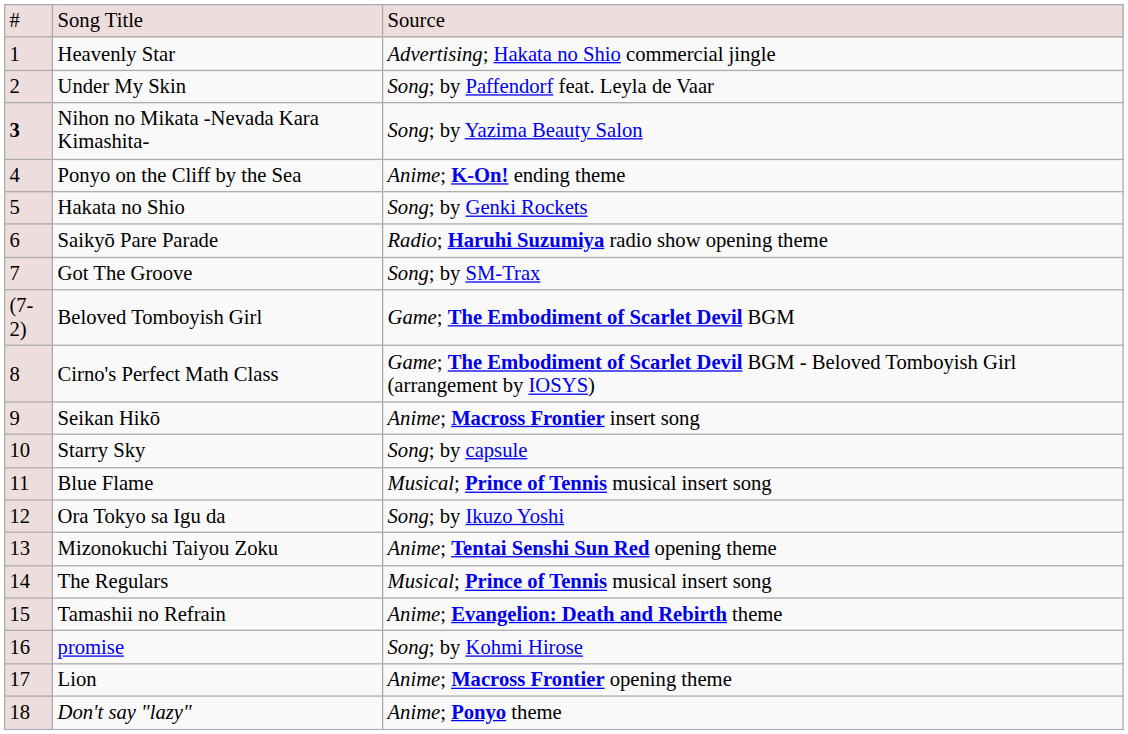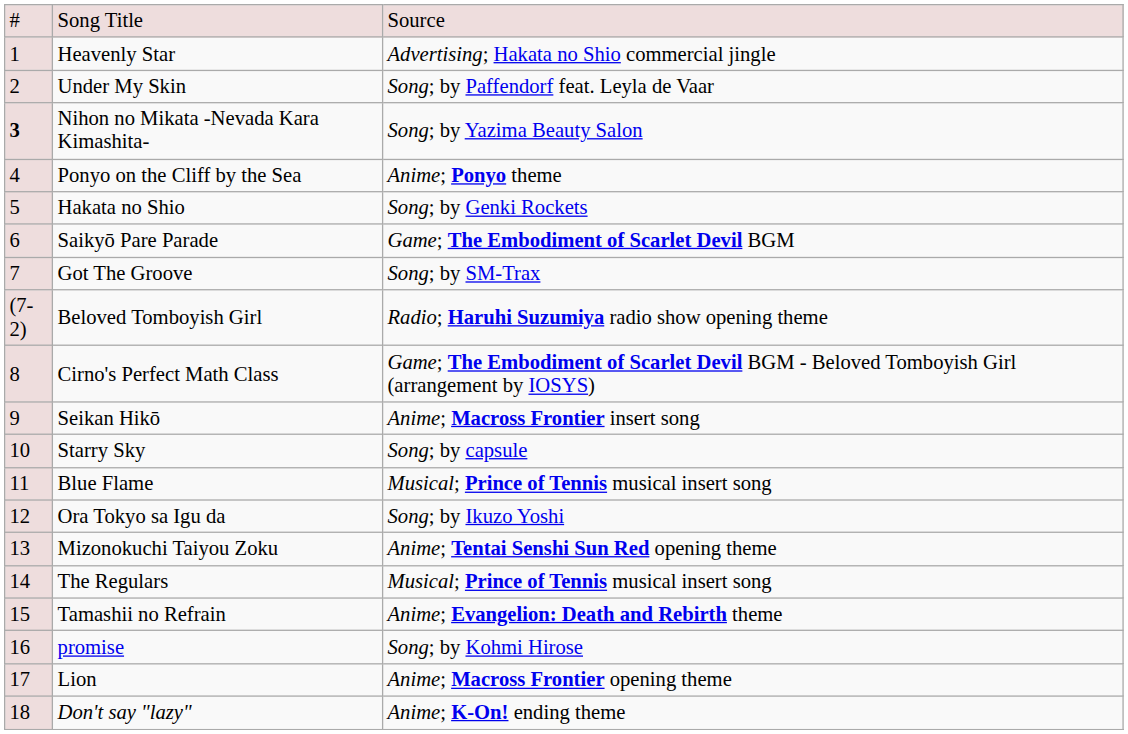(506, 175) Anime; K-On! ending theme -> (475, 175) Anime; Ponyo theme
(608, 240) Radio; Haruhi Suzumiya radio show opening theme -> (591, 240) Game; The Embodiment of Scarlet Devil BGM
(591, 317) Game; The Embodiment of Scarlet Devil BGM -> (608, 317) Radio; Haruhi Suzumiya radio show opening theme
(475, 712) Anime; Ponyo theme -> (506, 712) Anime; K-On! ending theme
